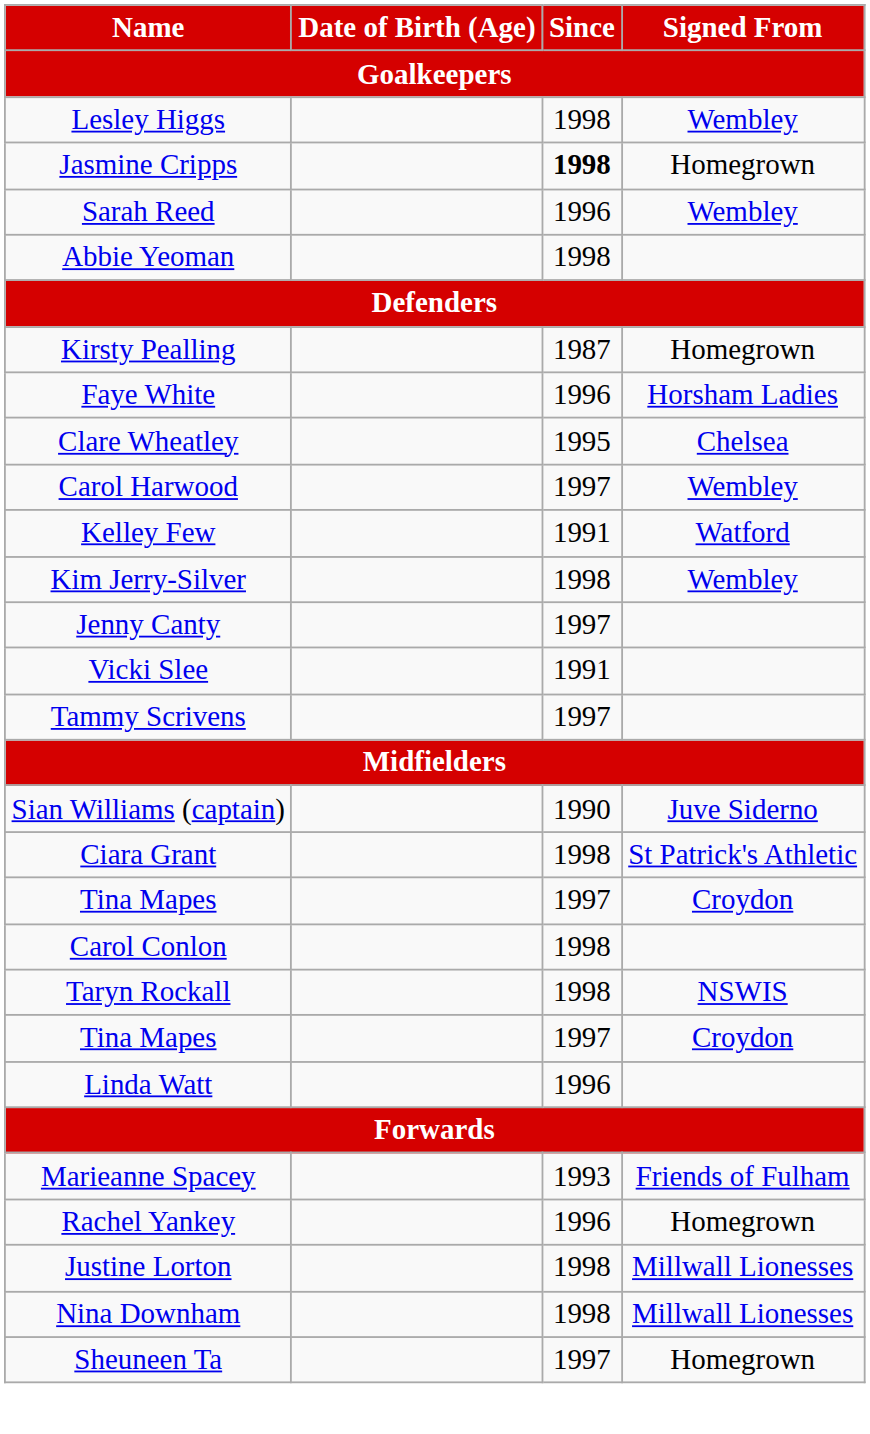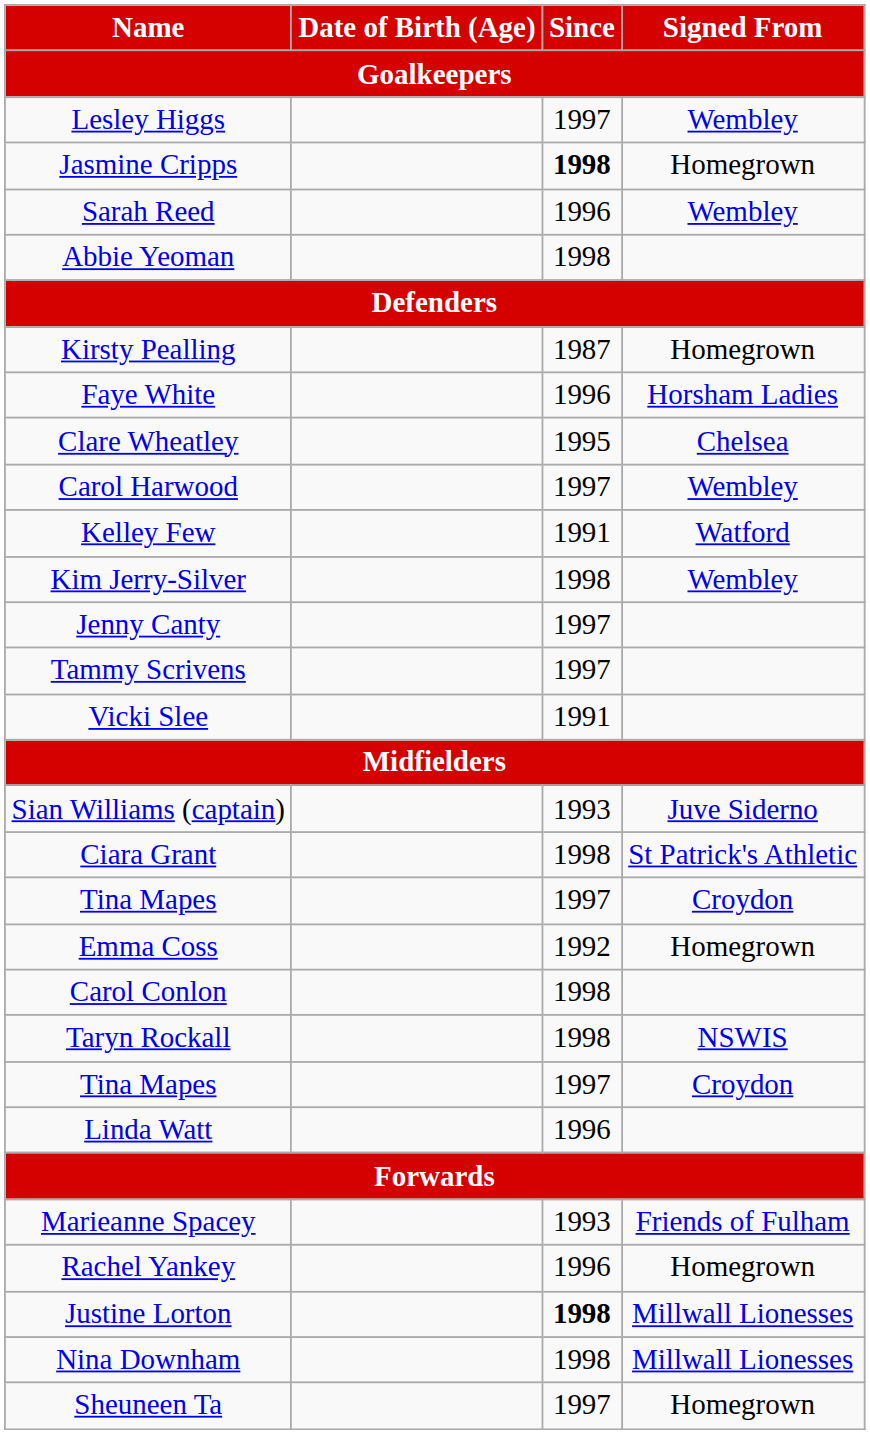(582, 119) 1998 -> (582, 119) 1997
rows swapped: (148, 716) <-> (148, 670)
(582, 808) 1990 -> (582, 808) 1993
+ row: (148, 946)
(582, 1267) normal -> (582, 1313) bold
